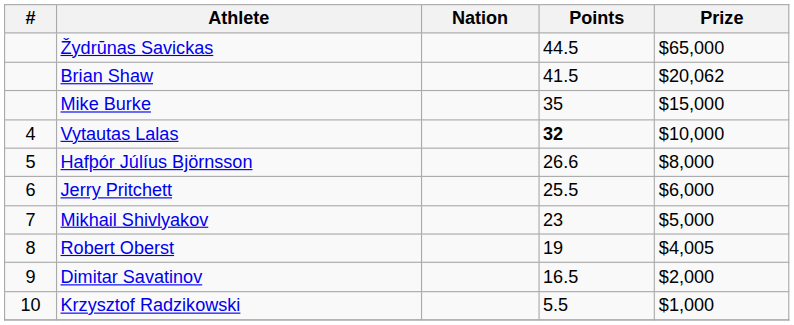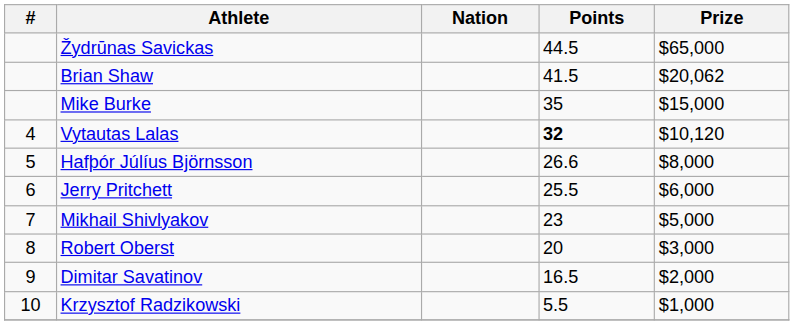(692, 133) $10,000 -> (692, 133) $10,120
(553, 248) 19 -> (553, 248) 20
(687, 248) $4,005 -> (687, 248) $3,000
